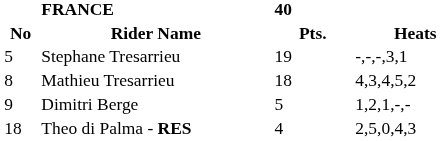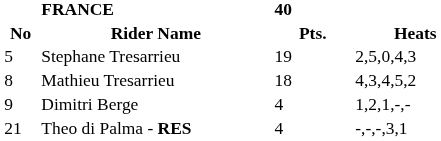(381, 56) -,-,-,3,1 -> (386, 56) 2,5,0,4,3
(279, 104) 5 -> (279, 104) 4
(13, 128) 18 -> (13, 128) 21
(386, 128) 2,5,0,4,3 -> (381, 128) -,-,-,3,1
